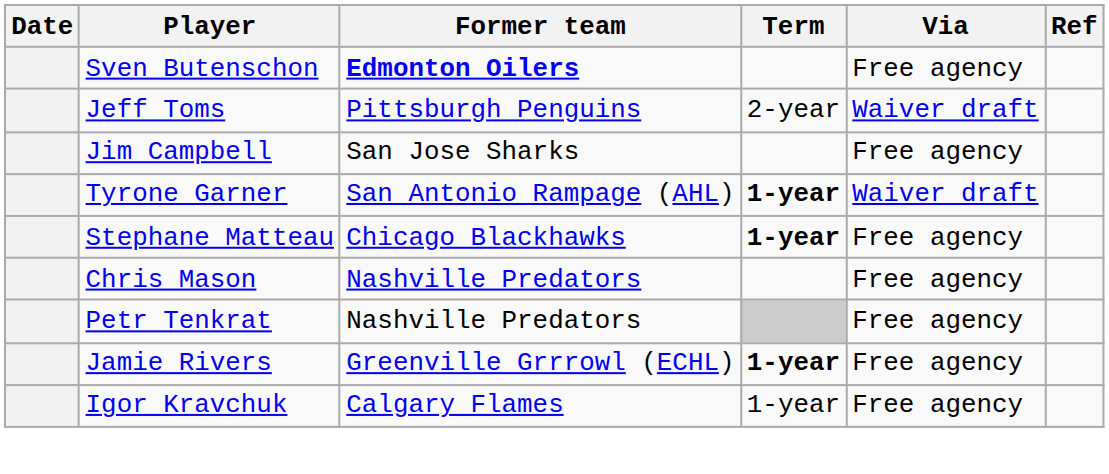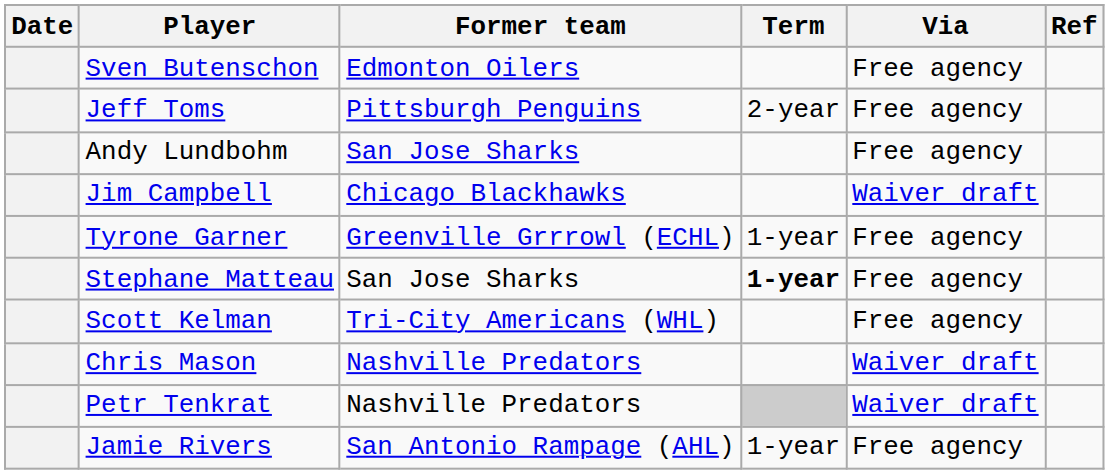(463, 68) bold -> (463, 68) normal
(945, 110) Waiver draft -> (938, 110) Free agency
+ row: (187, 153)
(463, 153) San Jose Sharks -> (486, 195) Chicago Blackhawks
(938, 153) Free agency -> (945, 195) Waiver draft
(540, 195) San Antonio Rampage (AHL) -> (540, 237) Greenville Grrrowl (ECHL)
(793, 195) bold -> (793, 237) normal
(945, 195) Waiver draft -> (938, 237) Free agency
(486, 237) Chicago Blackhawks -> (463, 279) San Jose Sharks
+ row: (179, 321)
(938, 279) Free agency -> (945, 363) Waiver draft
(938, 321) Free agency -> (945, 406) Waiver draft
(540, 363) Greenville Grrrowl (ECHL) -> (540, 448) San Antonio Rampage (AHL)
(793, 363) bold -> (793, 448) normal
- row: (187, 406)
